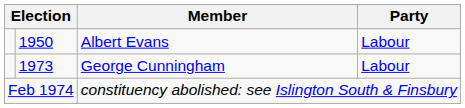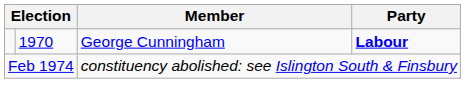- row: (125, 41)
(36, 66) 1973 -> (36, 41) 1970
(385, 66) normal -> (382, 41) bold
